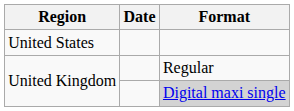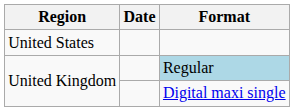(188, 67) no background -> (188, 67) lightblue background
(224, 93) lightgrey background -> (224, 93) no background
